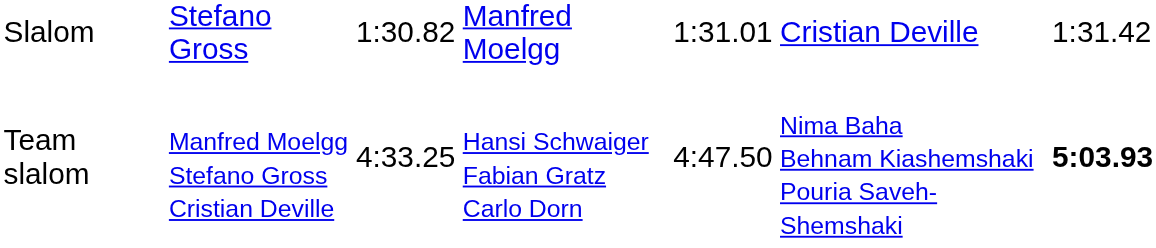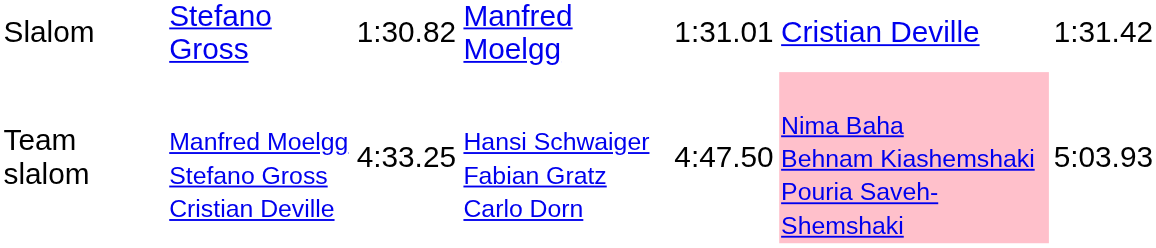(907, 175) no background -> (908, 175) pink background
(1103, 157) bold -> (1103, 157) normal
